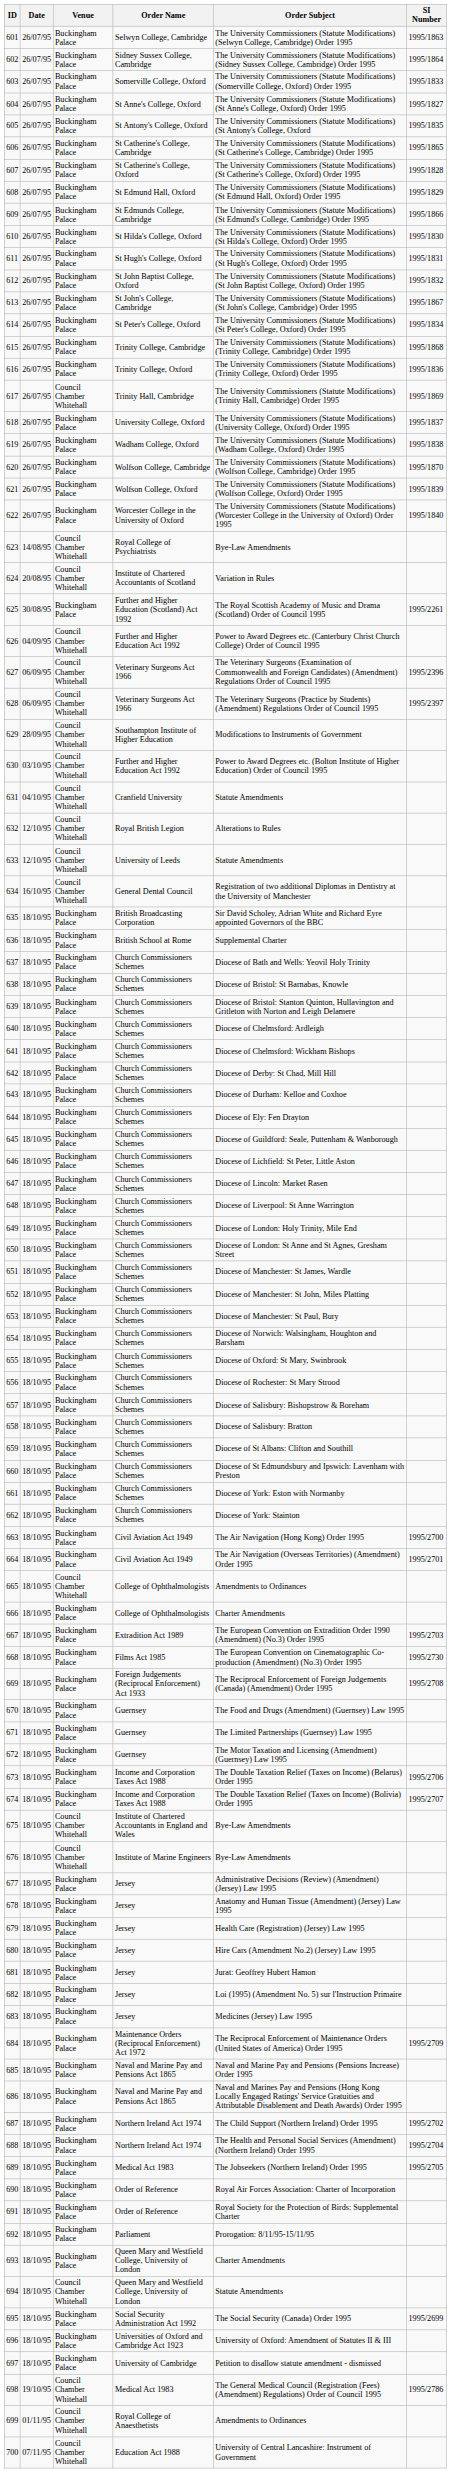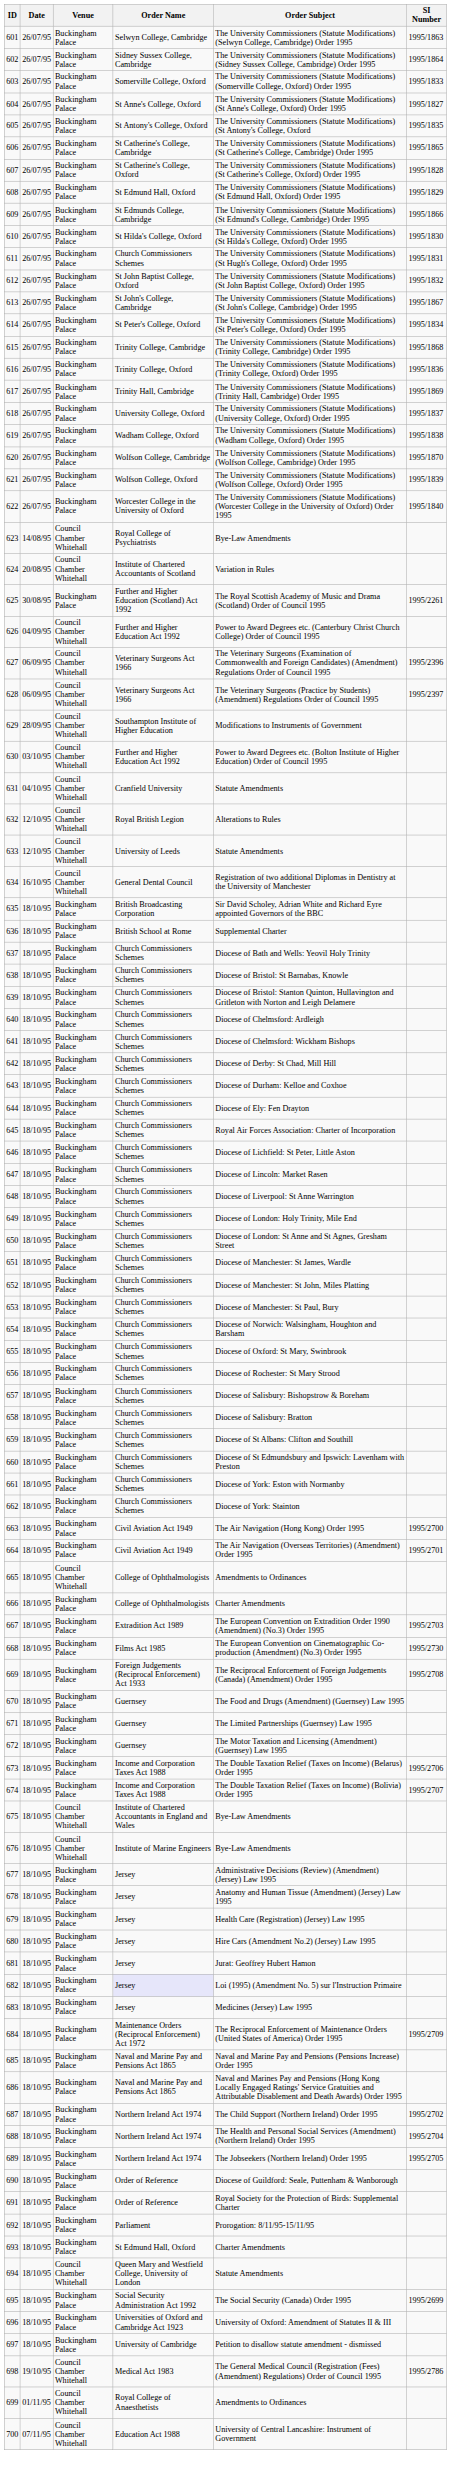(158, 258) St Hugh's College, Oxford -> (153, 258) Church Commissioners Schemes
(71, 396) Council Chamber Whitehall -> (76, 391) Buckingham Palace
(307, 1139) Diocese of Guildford: Seale, Puttenham & Wanborough -> (305, 1130) Royal Air Forces Association: Charter of Incorporation
(125, 1994) no background -> (125, 1985) lavender background
(144, 2167) Medical Act 1983 -> (158, 2158) Northern Ireland Act 1974
(305, 2190) Royal Air Forces Association: Charter of Incorporation -> (307, 2180) Diocese of Guildford: Seale, Puttenham & Wanborough
(159, 2261) Queen Mary and Westfield College, University of London -> (155, 2247) St Edmund Hall, Oxford
